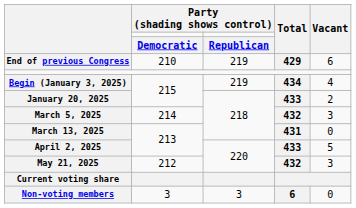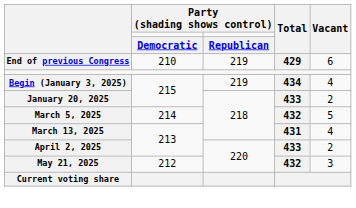(330, 115) 3 -> (330, 115) 5
(330, 132) 0 -> (330, 132) 4
(330, 148) 5 -> (330, 148) 2
- row: (68, 195)
